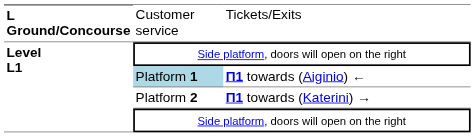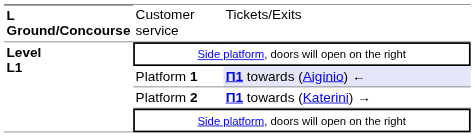(167, 76) lightblue background -> (167, 76) no background
(296, 76) no background -> (296, 76) lavender background
